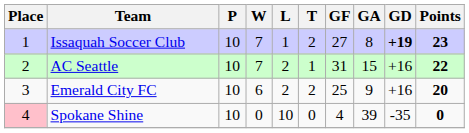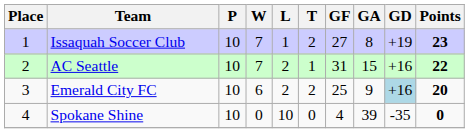(400, 41) bold -> (400, 41) normal
(400, 90) no background -> (400, 90) lightblue background
(26, 115) pink background -> (26, 115) no background
